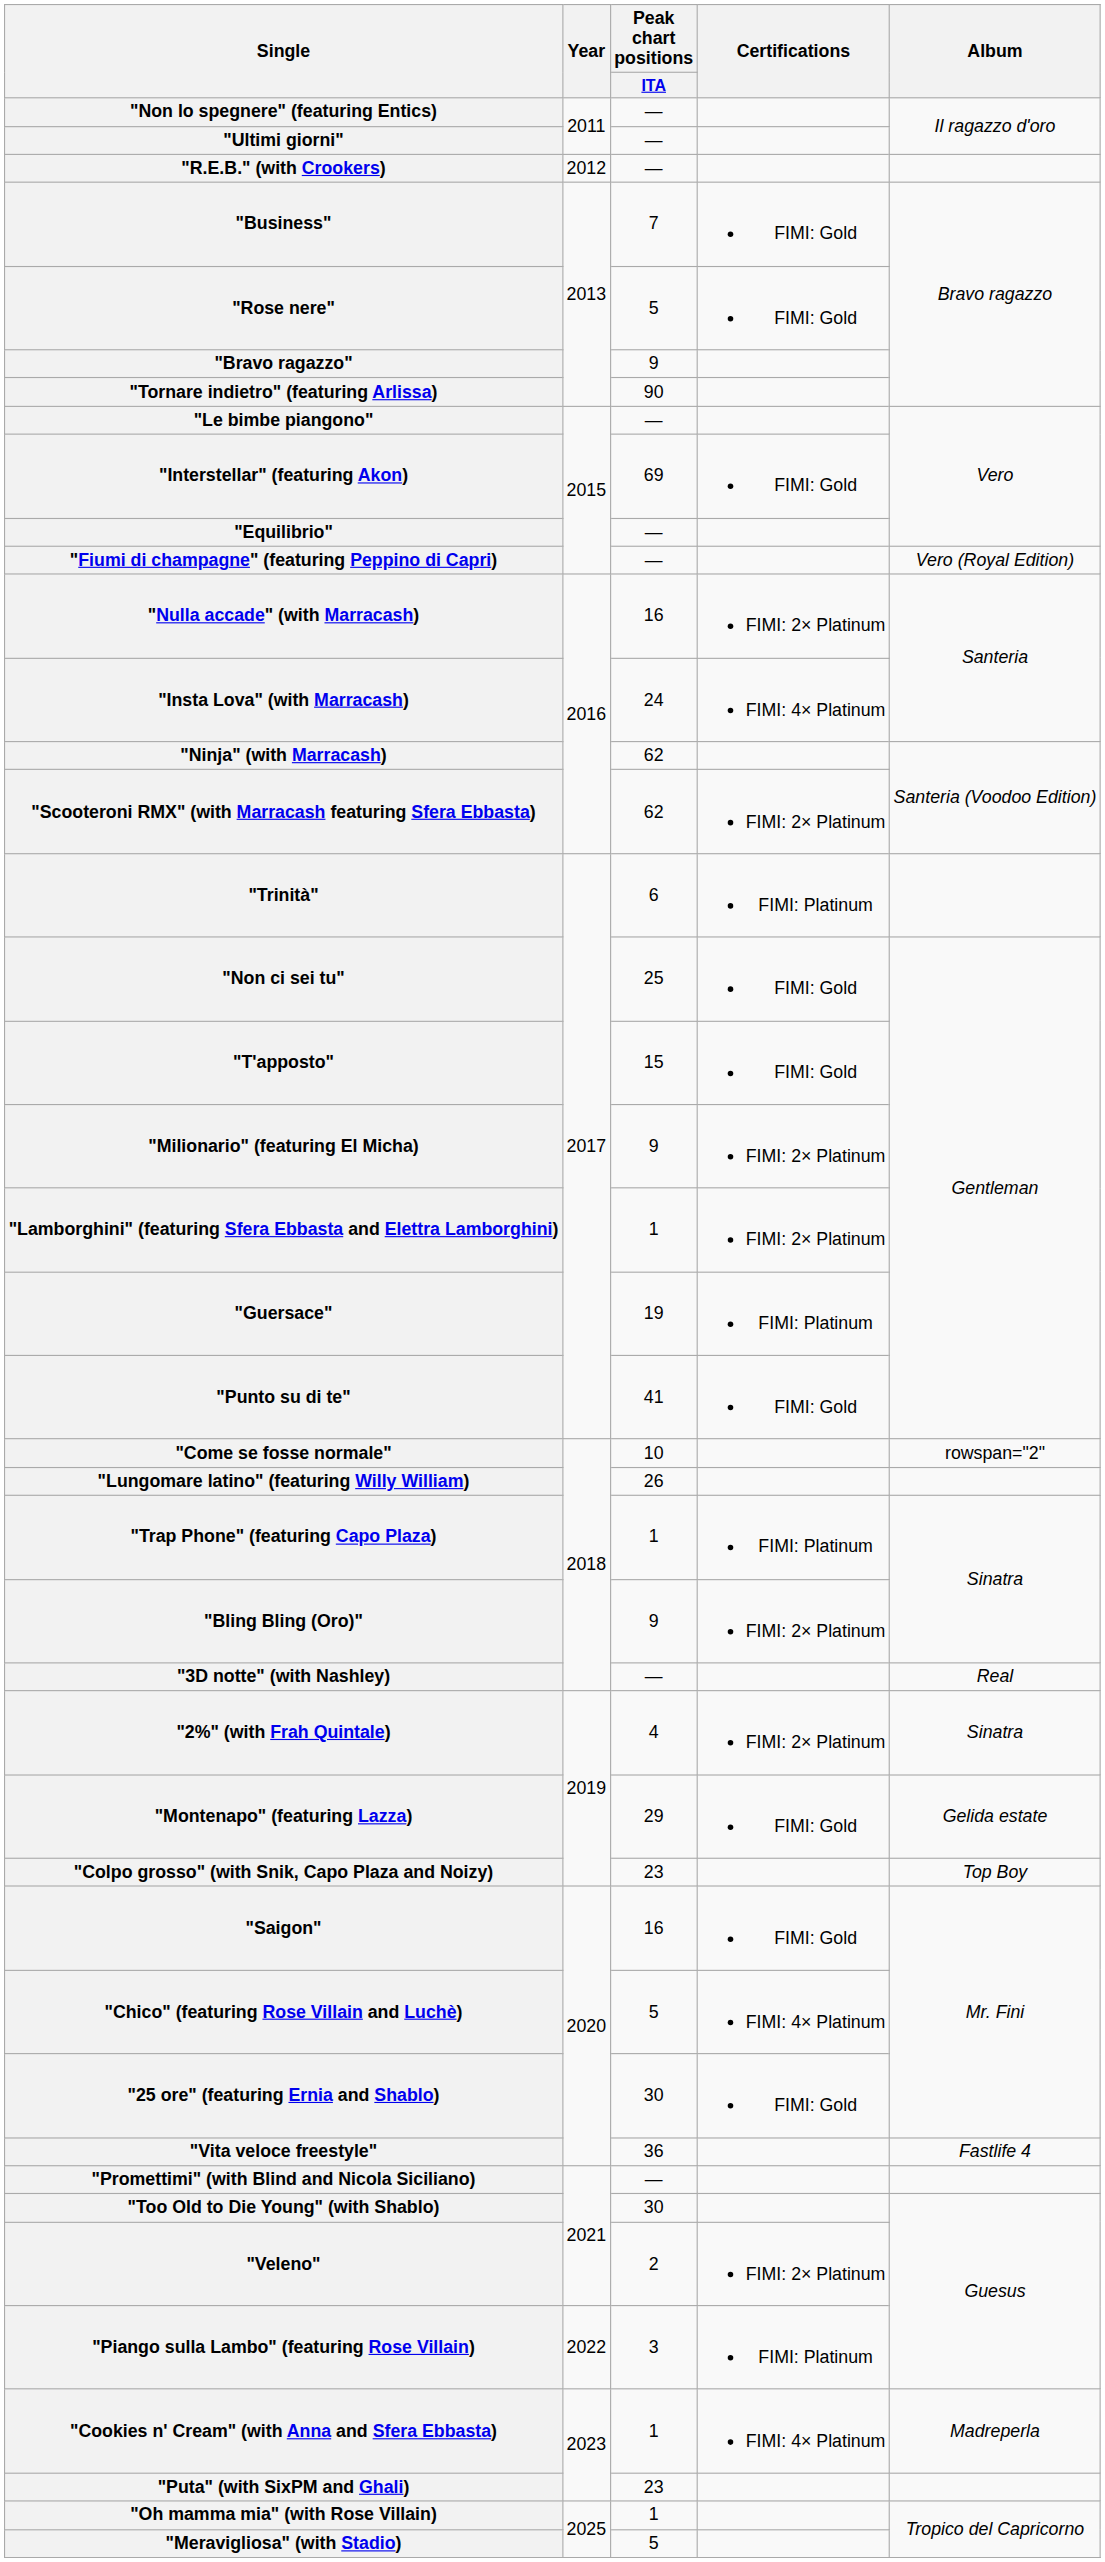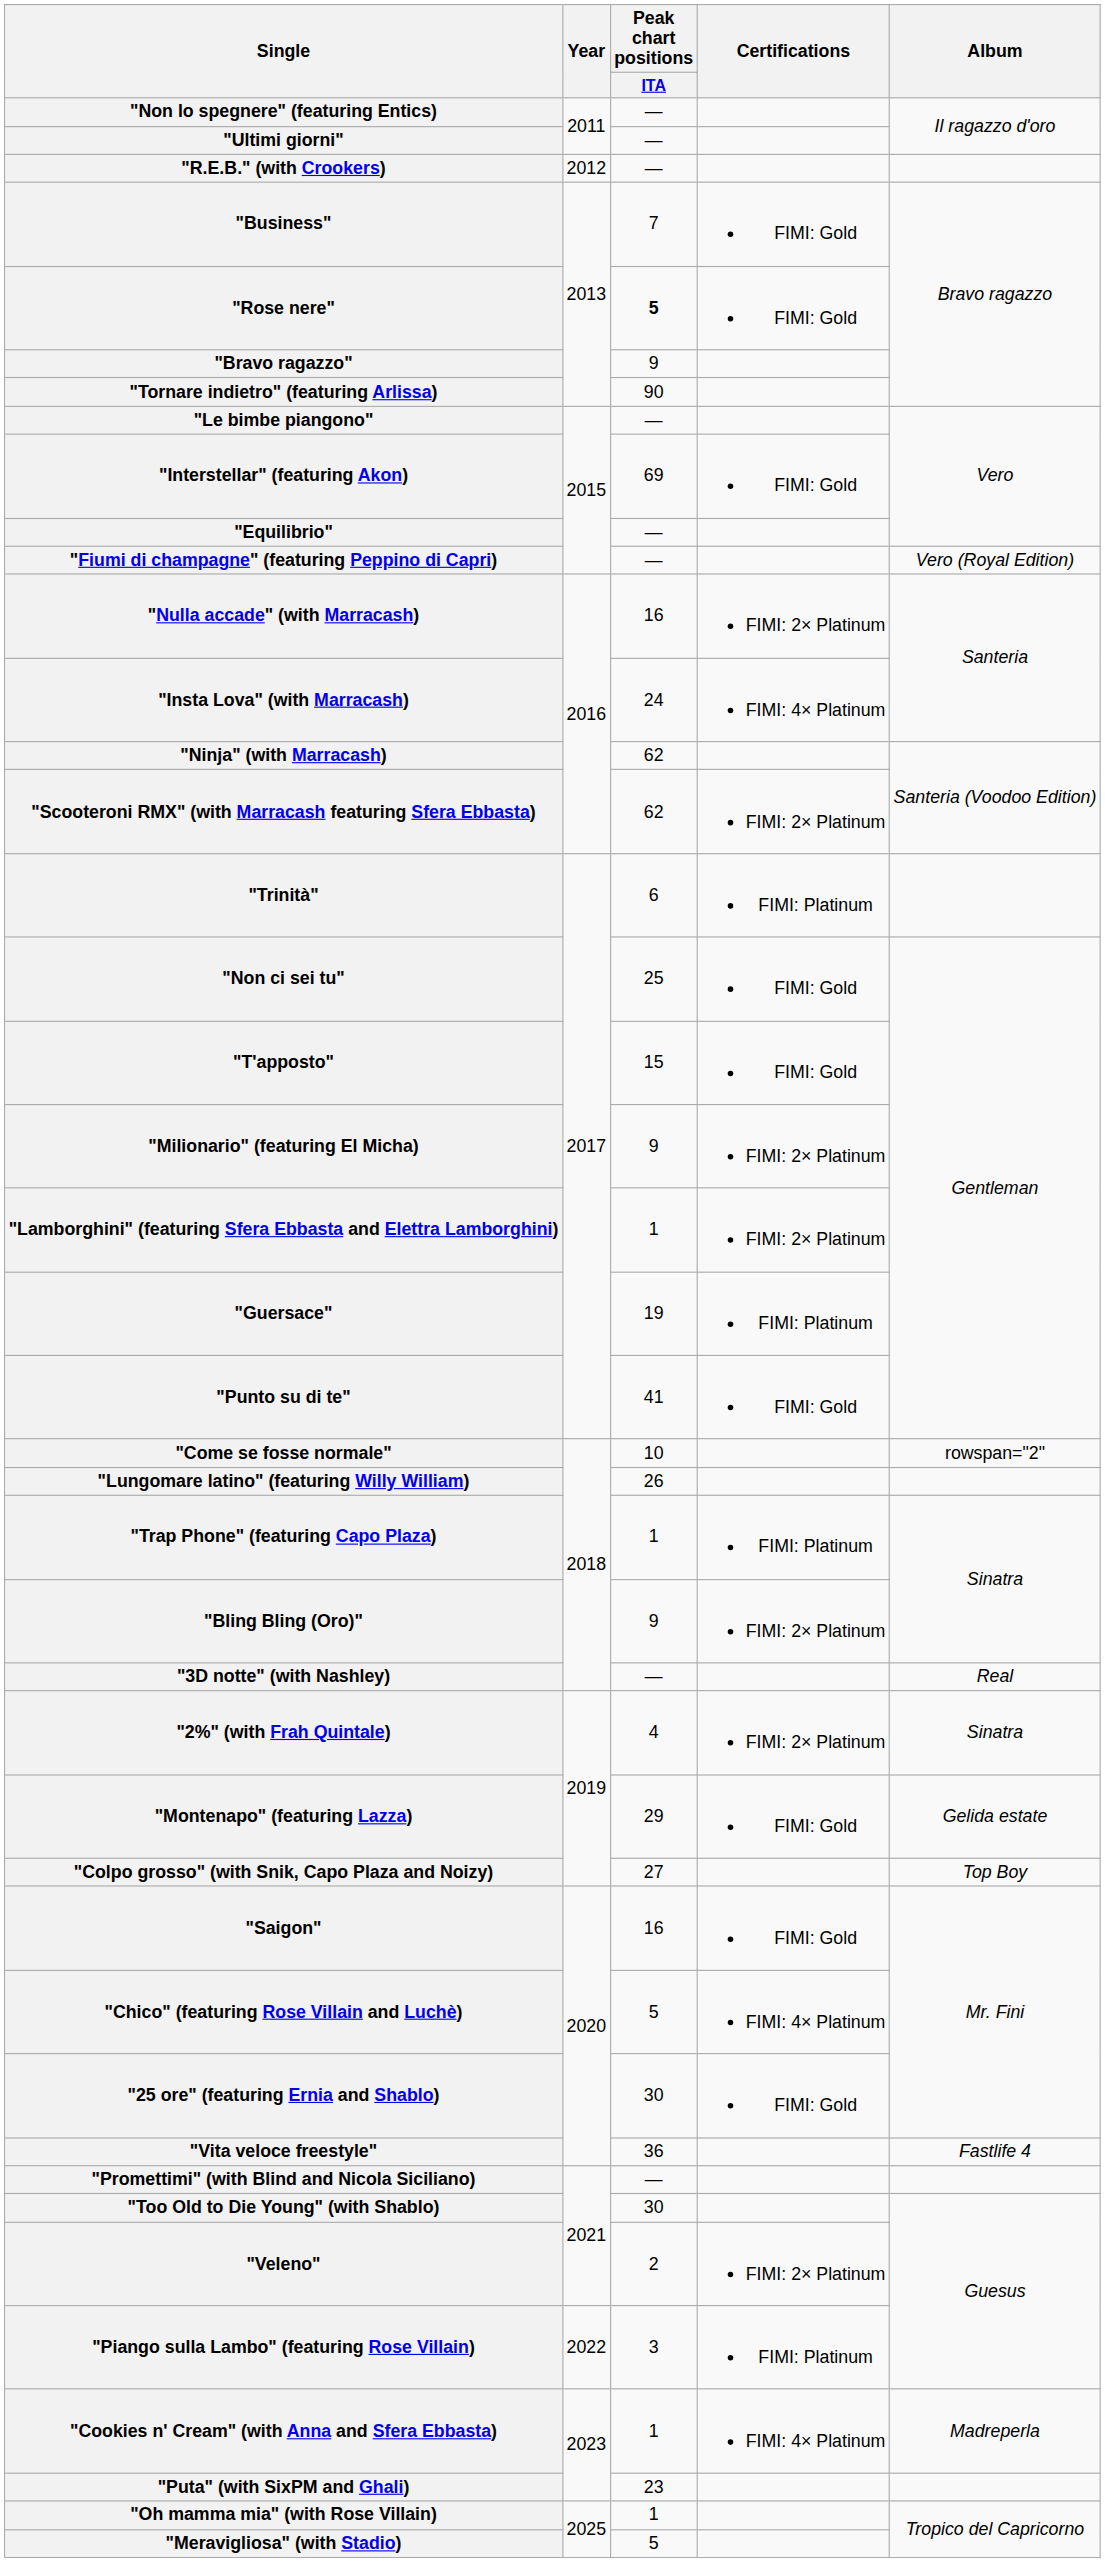(654, 307) normal -> (654, 307) bold
(654, 1872) 23 -> (654, 1872) 27
